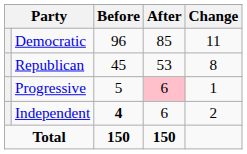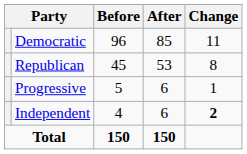(164, 88) pink background -> (164, 88) no background
(118, 112) bold -> (118, 112) normal
(213, 112) normal -> (213, 112) bold
